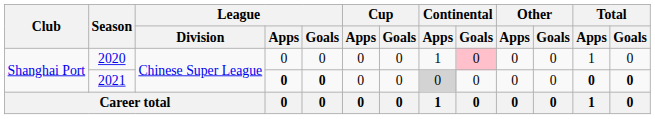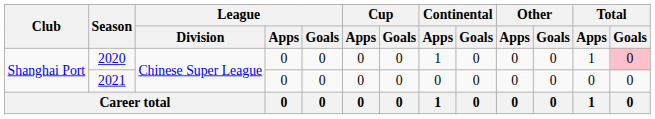(476, 59) pink background -> (476, 59) no background
(630, 59) no background -> (630, 59) pink background
(284, 80) bold -> (284, 80) normal
(322, 80) bold -> (322, 80) normal
(438, 80) lightgrey background -> (438, 80) no background
(592, 80) bold -> (592, 80) normal
(630, 80) bold -> (630, 80) normal
